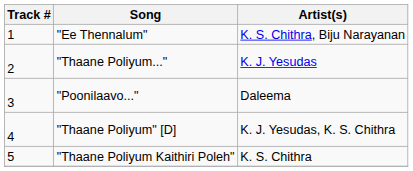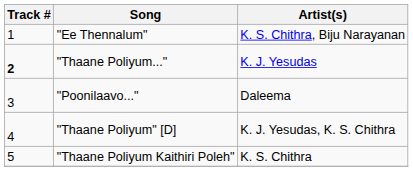(11, 69) normal -> (11, 69) bold
